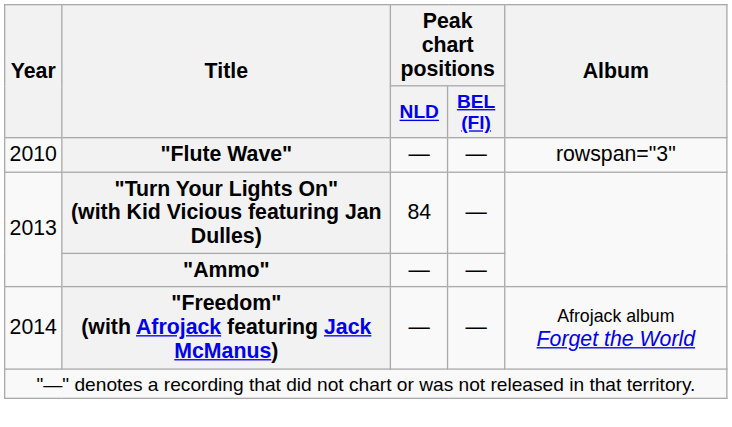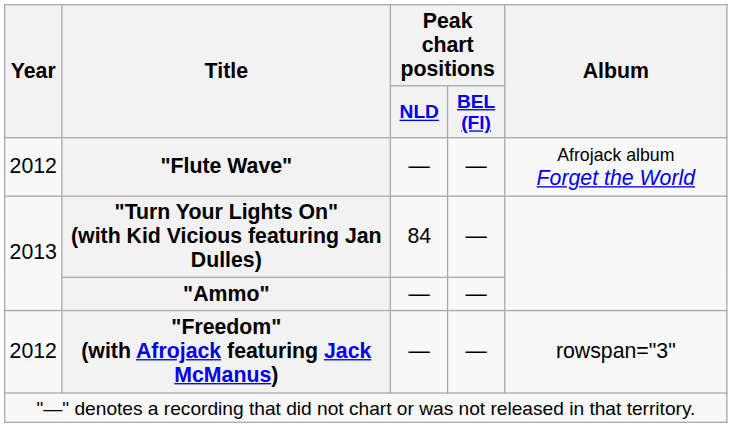(33, 154) 2010 -> (33, 166) 2012
(616, 154) rowspan="3" -> (616, 167) Afrojack album Forget the World
(33, 327) 2014 -> (33, 351) 2012
(616, 328) Afrojack album Forget the World -> (616, 351) rowspan="3"
